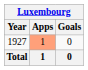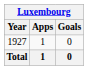(43, 42) lightsalmon background -> (43, 42) no background
